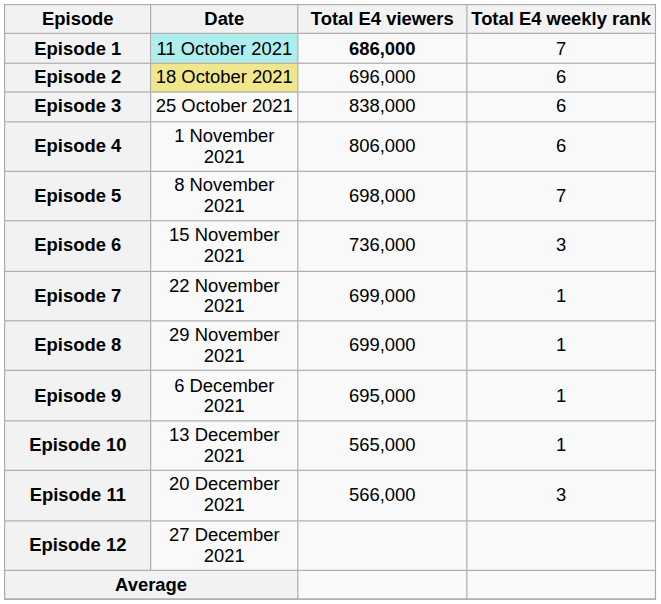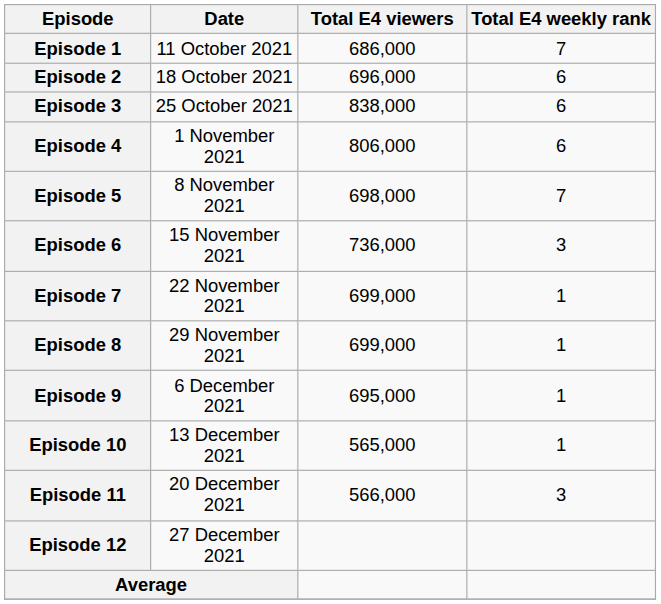(224, 48) paleturquoise background -> (224, 48) no background
(382, 48) bold -> (382, 48) normal
(224, 77) khaki background -> (224, 77) no background
